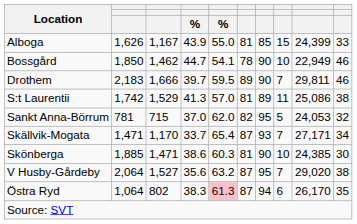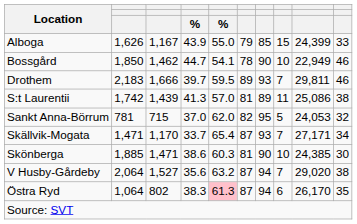(246, 43) 81 -> (246, 43) 79
(265, 80) 90 -> (265, 80) 93
(164, 98) 1,529 -> (164, 98) 1,439
(265, 172) 95 -> (265, 172) 94
